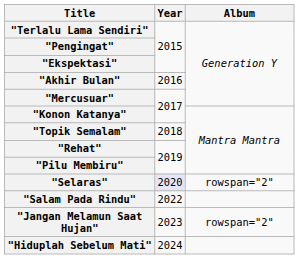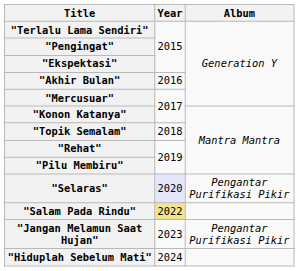(239, 182) rowspan="2" -> (239, 188) Pengantar Purifikasi Pikir
(170, 199) no background -> (170, 211) khaki background
(239, 222) rowspan="2" -> (239, 234) Pengantar Purifikasi Pikir
